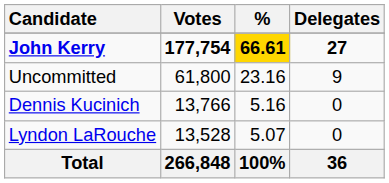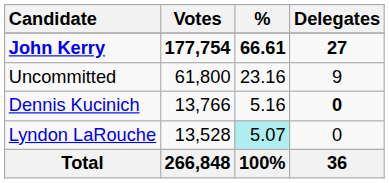(263, 47) gold background -> (263, 47) no background
(337, 105) normal -> (337, 105) bold
(268, 134) no background -> (268, 134) paleturquoise background
